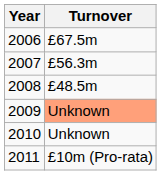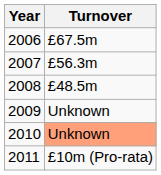(79, 110) lightsalmon background -> (79, 110) no background
(79, 134) no background -> (79, 134) lightsalmon background
